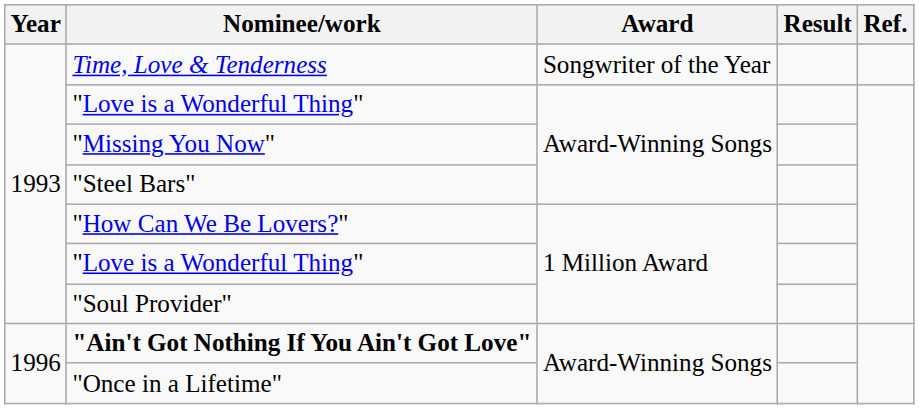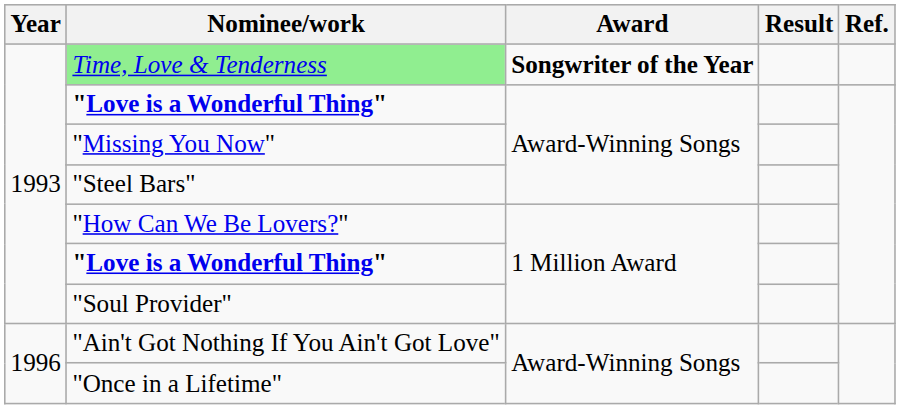(200, 64) no background -> (200, 64) lightgreen background
(657, 64) normal -> (632, 64) bold
(218, 104) normal -> (230, 104) bold
(218, 263) normal -> (230, 263) bold
(302, 343) bold -> (286, 343) normal
